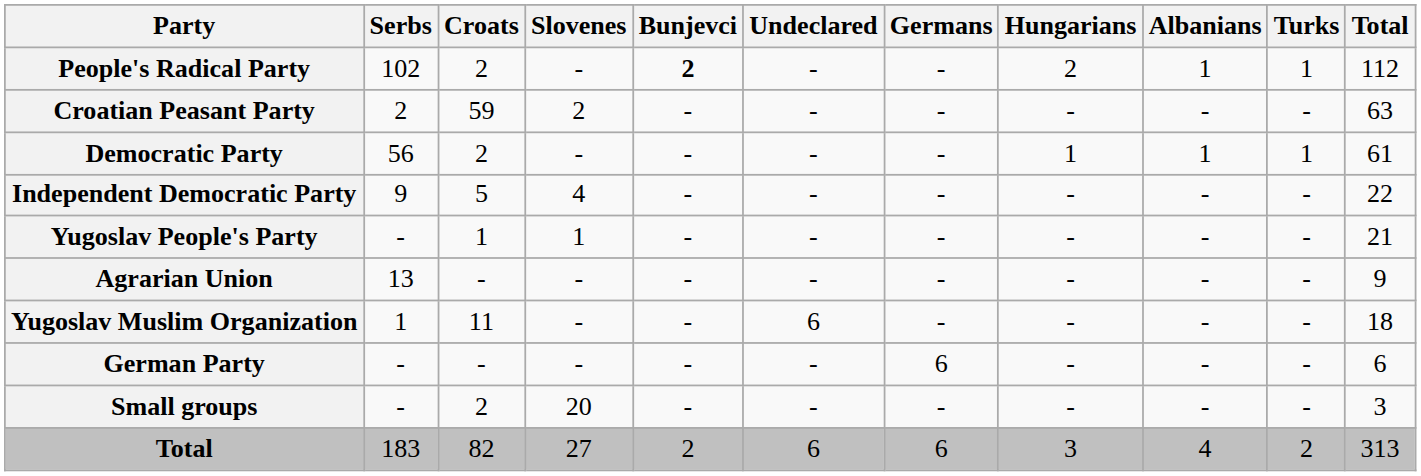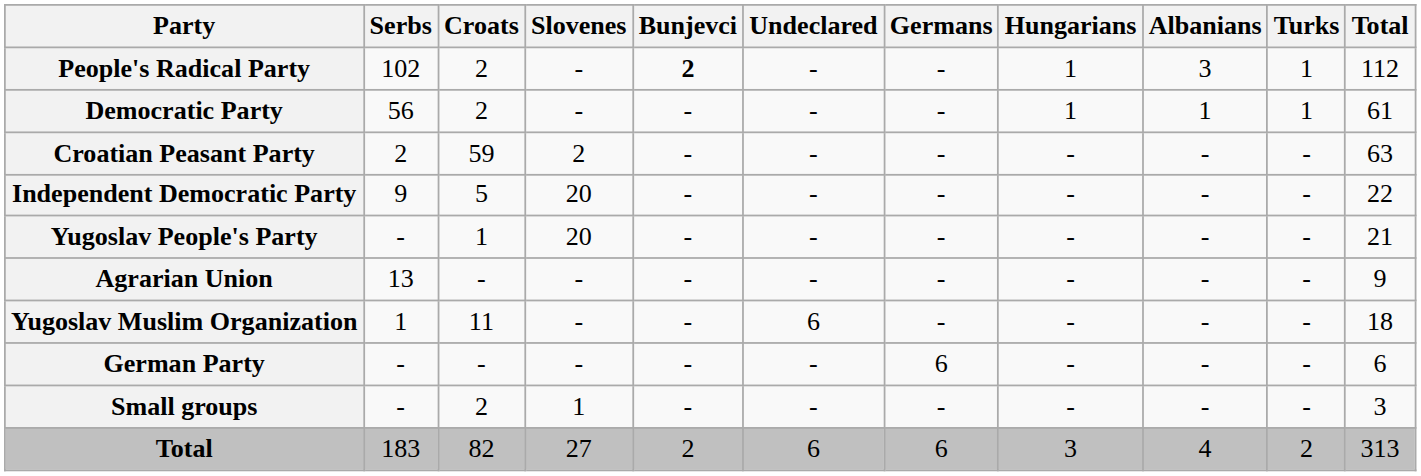(1071, 67) 2 -> (1071, 67) 1
(1205, 67) 1 -> (1205, 67) 3
rows swapped: (184, 109) <-> (184, 152)
(579, 194) 4 -> (579, 194) 20
(579, 236) 1 -> (579, 236) 20
(579, 405) 20 -> (579, 405) 1
